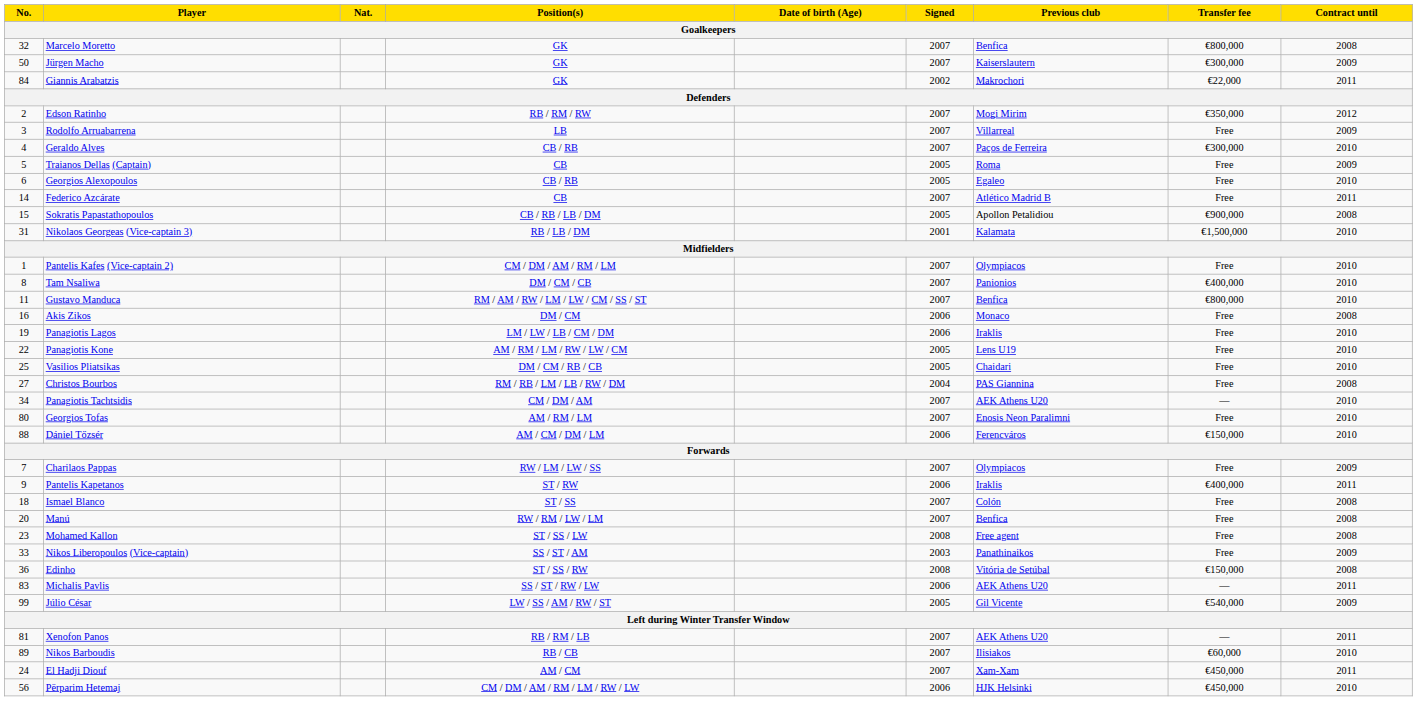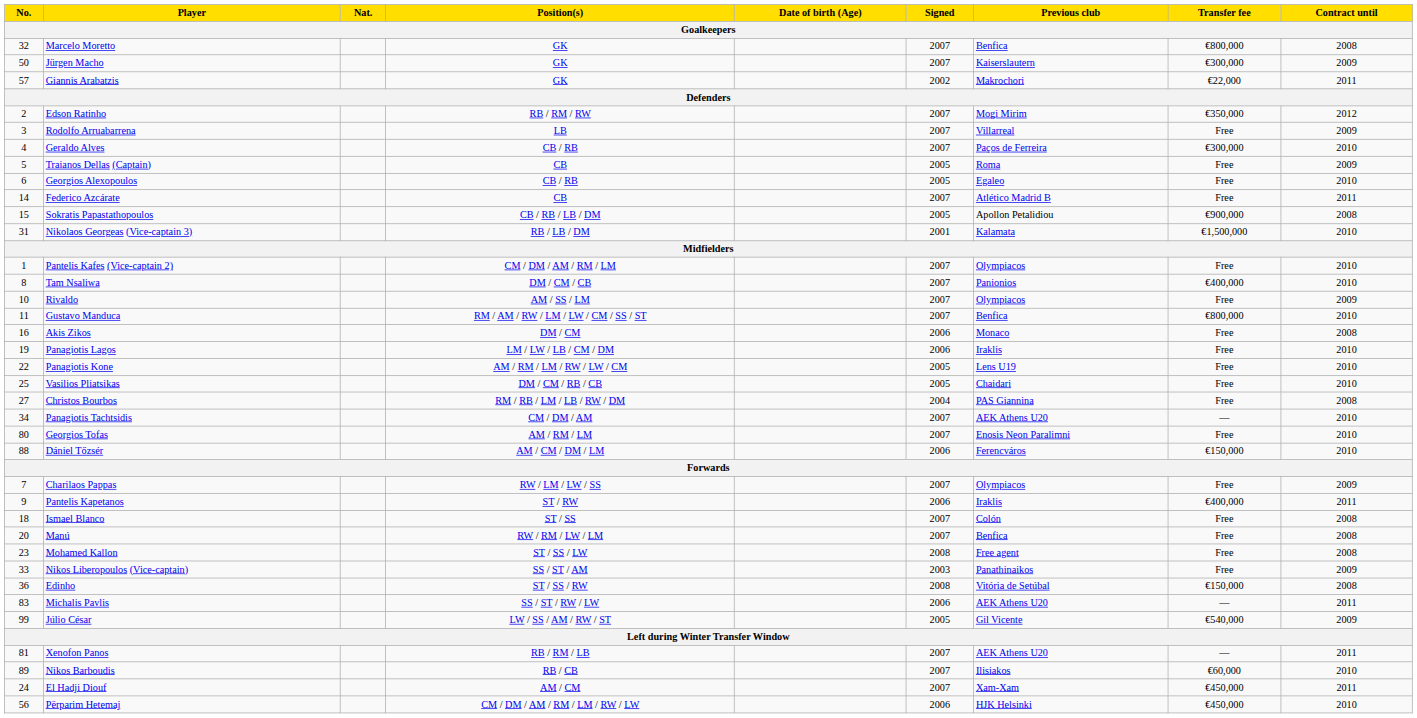(24, 80) 84 -> (24, 80) 57
+ row: (62, 299)
